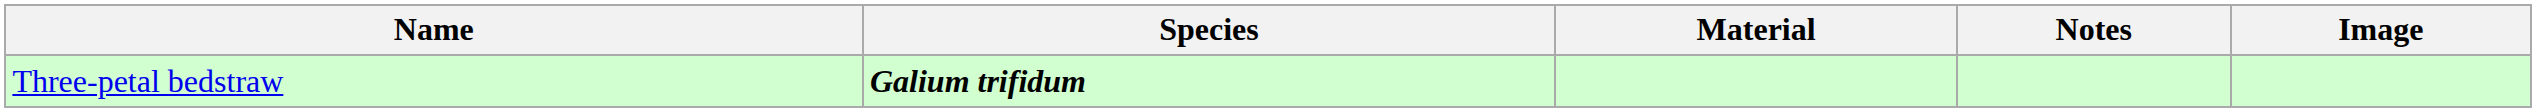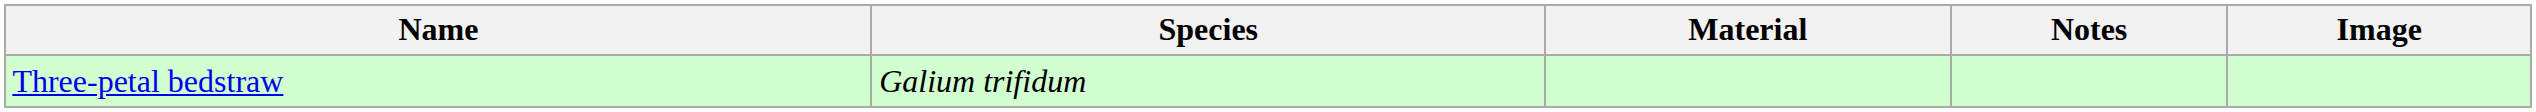(978, 80) bold -> (983, 80) normal
